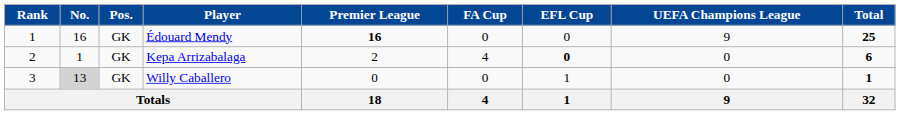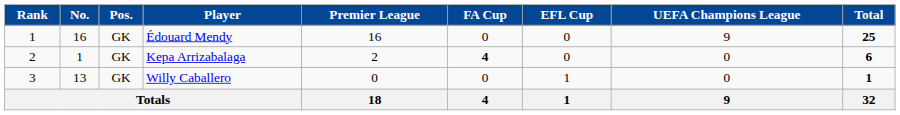(375, 36) bold -> (375, 36) normal
(485, 57) normal -> (485, 57) bold
(567, 57) bold -> (567, 57) normal
(80, 78) lightgrey background -> (80, 78) no background
